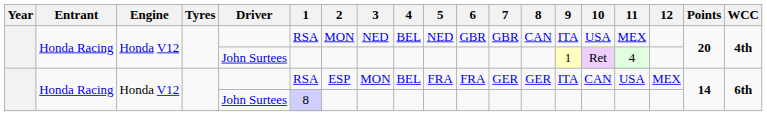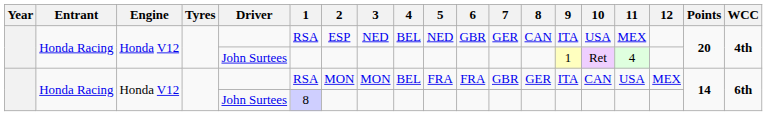(339, 36) MON -> (339, 36) ESP
(505, 36) GBR -> (505, 36) GER
(339, 79) ESP -> (339, 79) MON
(505, 79) GER -> (505, 79) GBR
